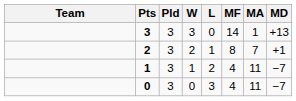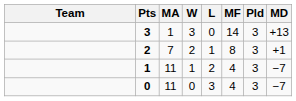columns swapped: (171, 13) <-> (255, 13)
